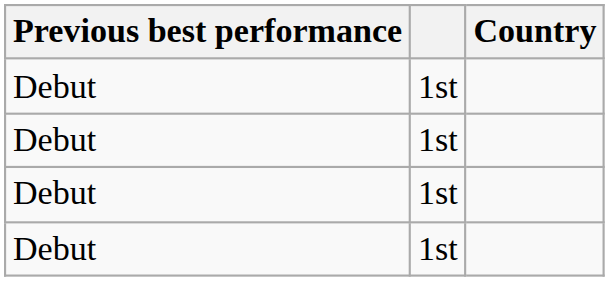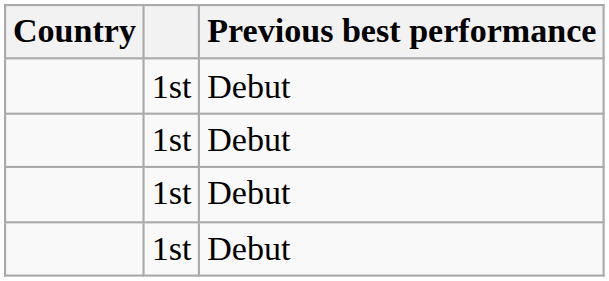columns swapped: (535, 31) <-> (208, 31)
